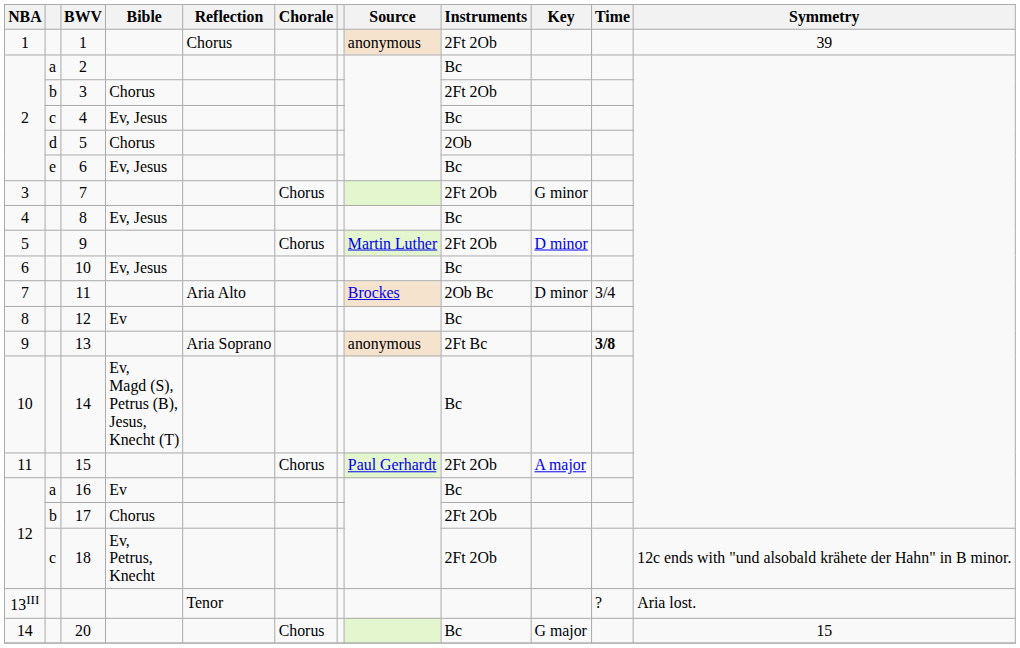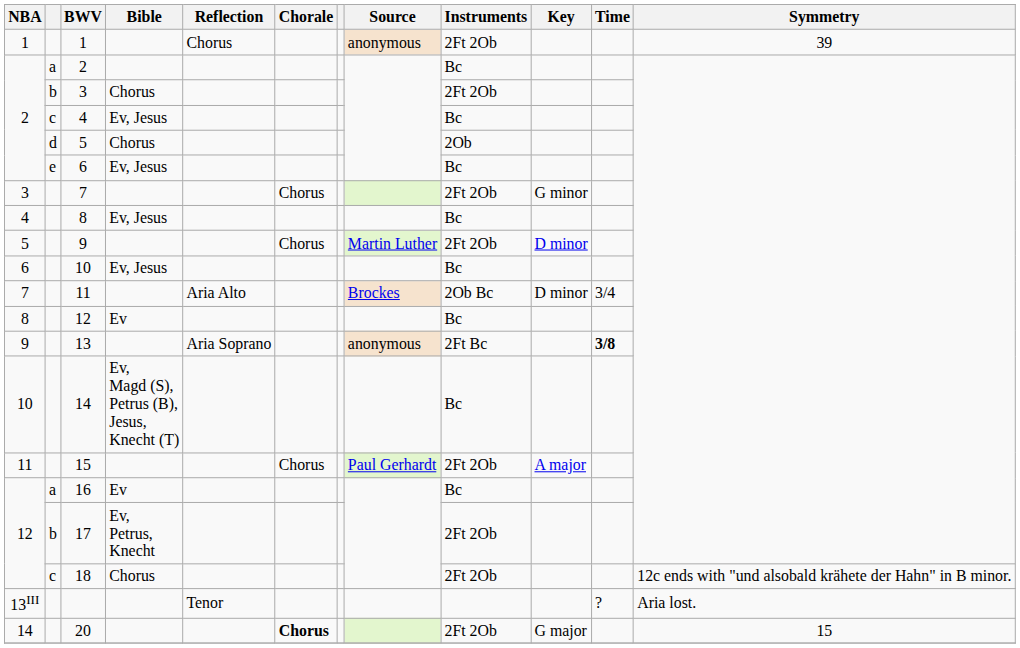(132, 515) Chorus -> (132, 533) Ev, Petrus, Knecht
(132, 558) Ev, Petrus, Knecht -> (132, 576) Chorus
(302, 630) normal -> (304, 630) bold
(453, 630) Bc -> (471, 630) 2Ft 2Ob
